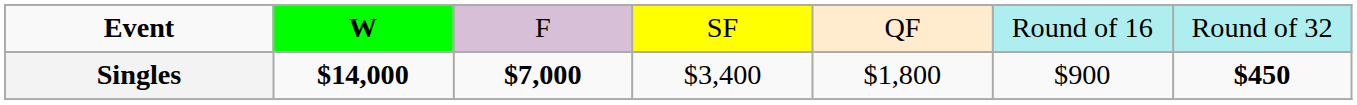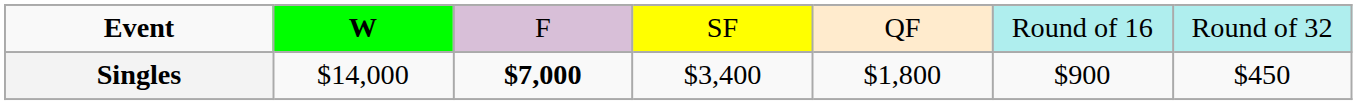(363, 74) bold -> (363, 74) normal
(1262, 74) bold -> (1262, 74) normal
